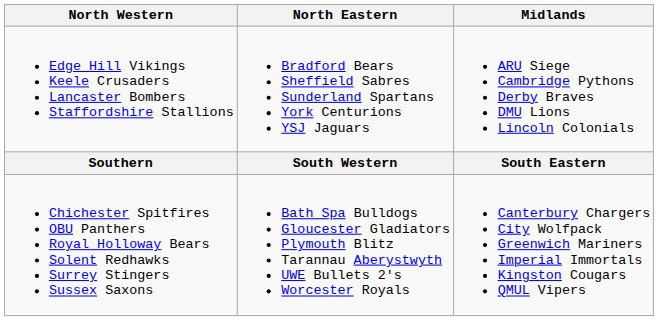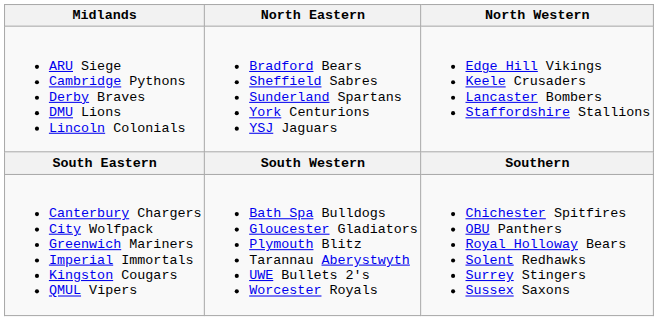columns swapped: (121, 15) <-> (553, 15)
